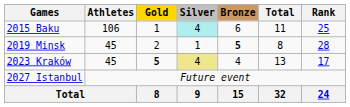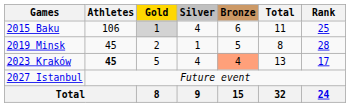(157, 29) no background -> (157, 29) lightgrey background
(197, 29) paleturquoise background -> (197, 29) no background
(238, 45) bold -> (238, 45) normal
(111, 61) normal -> (111, 61) bold
(157, 61) bold -> (157, 61) normal
(197, 61) khaki background -> (197, 61) no background
(238, 61) no background -> (238, 61) lightsalmon background
